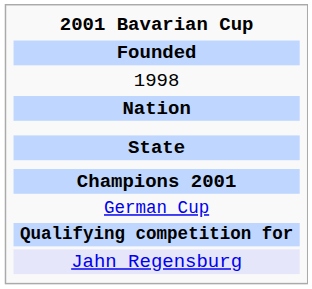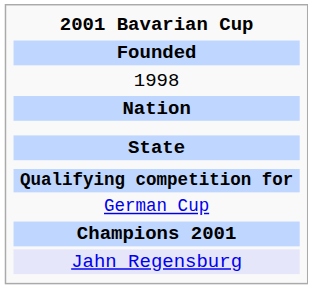(157, 181) Champions 2001 -> (157, 180) Qualifying competition for
(157, 234) Qualifying competition for -> (157, 233) Champions 2001
